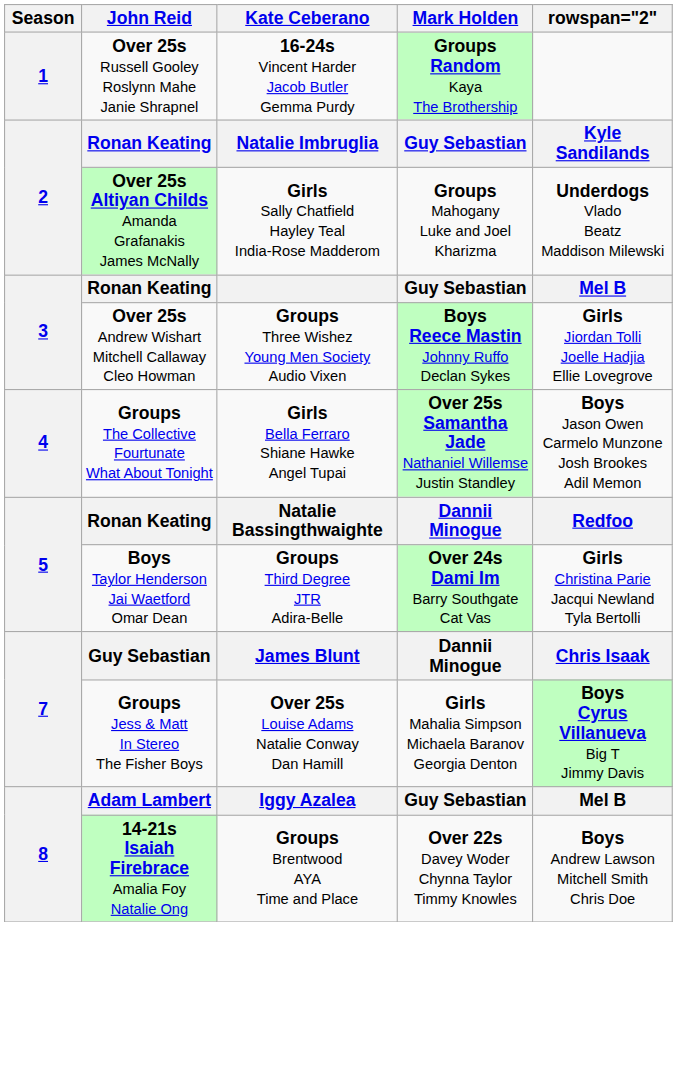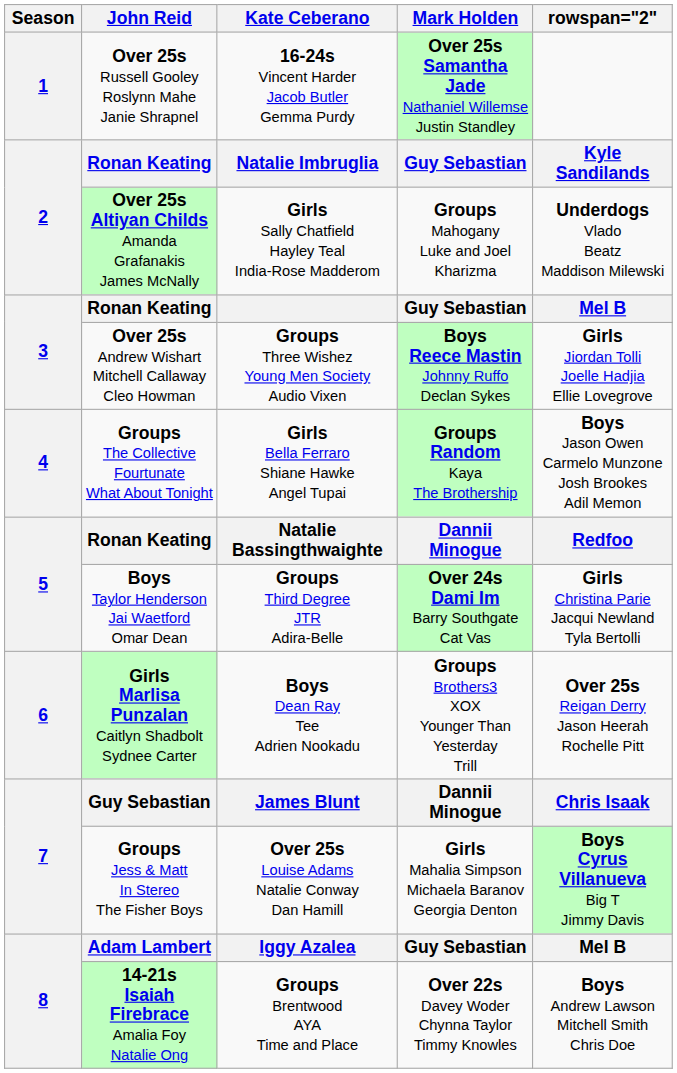(465, 76) Groups Random Kaya The Brothership -> (465, 85) Over 25s Samantha Jade Nathaniel Willemse Justin Standley
(465, 443) Over 25s Samantha Jade Nathaniel Willemse Justin Standley -> (465, 463) Groups Random Kaya The Brothership
+ row: (43, 715)
